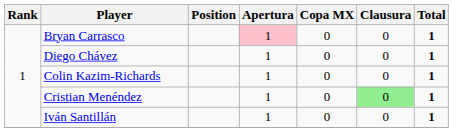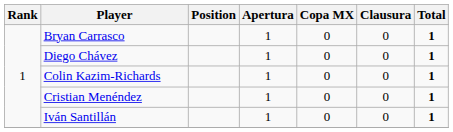(268, 35) pink background -> (268, 35) no background
(386, 96) lightgreen background -> (386, 96) no background
